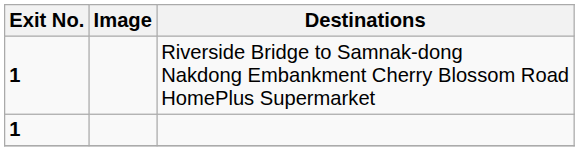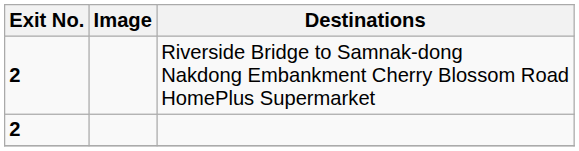(15, 75) 1 -> (15, 75) 2
(15, 129) 1 -> (15, 129) 2
